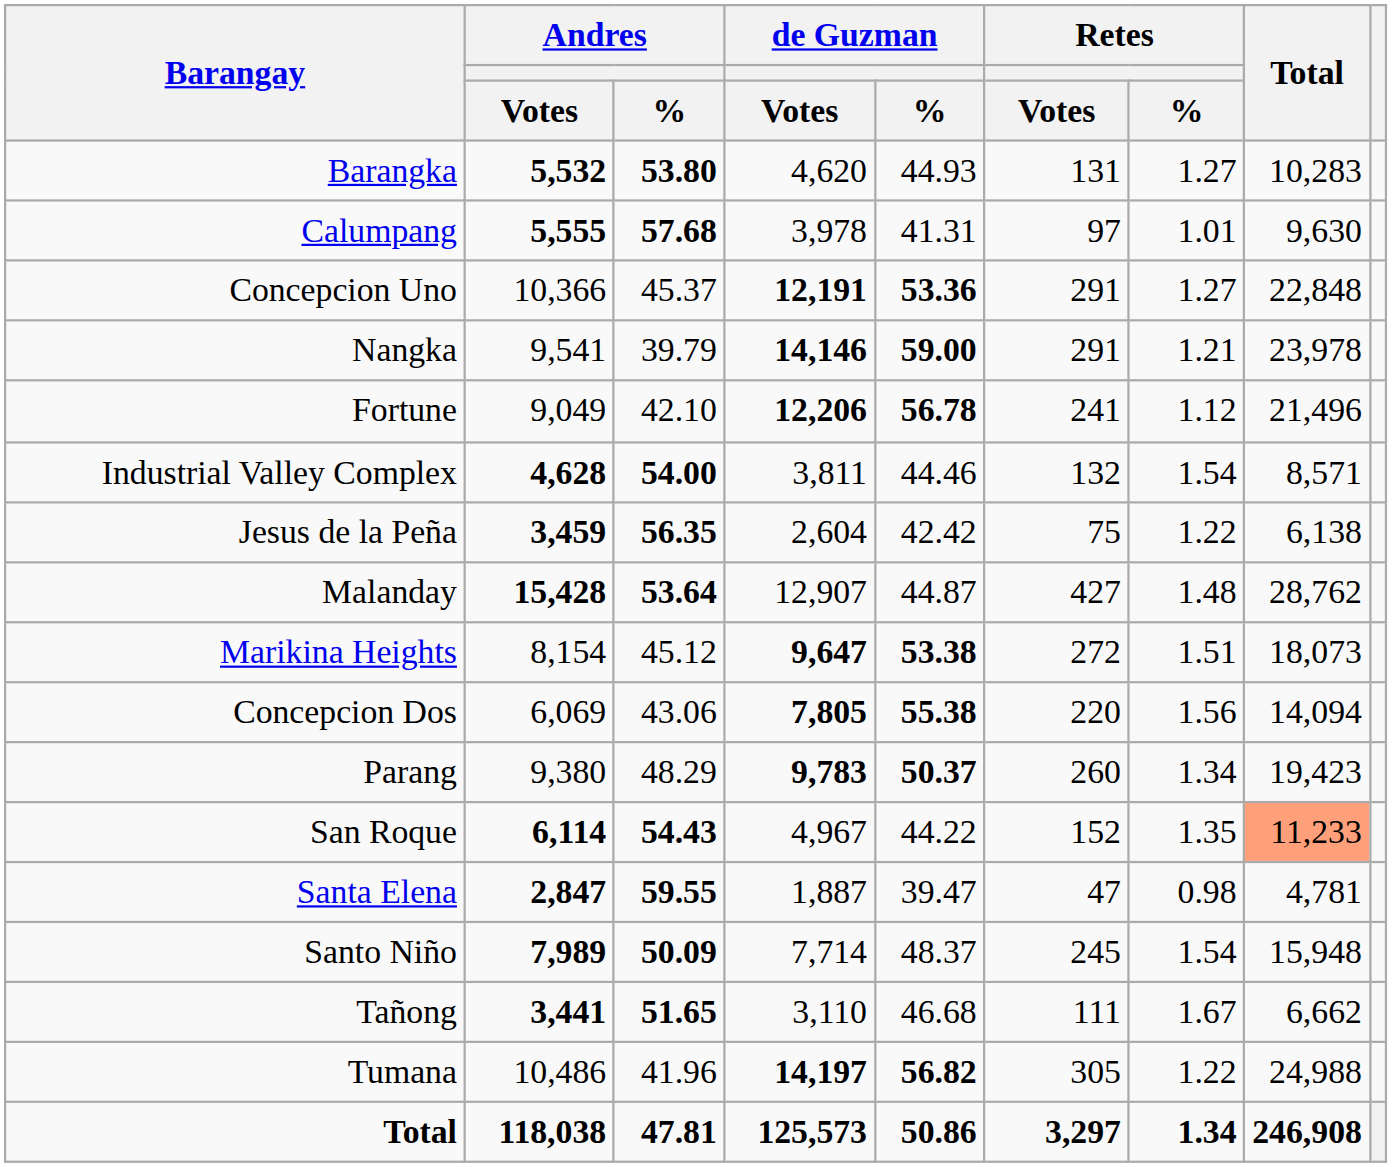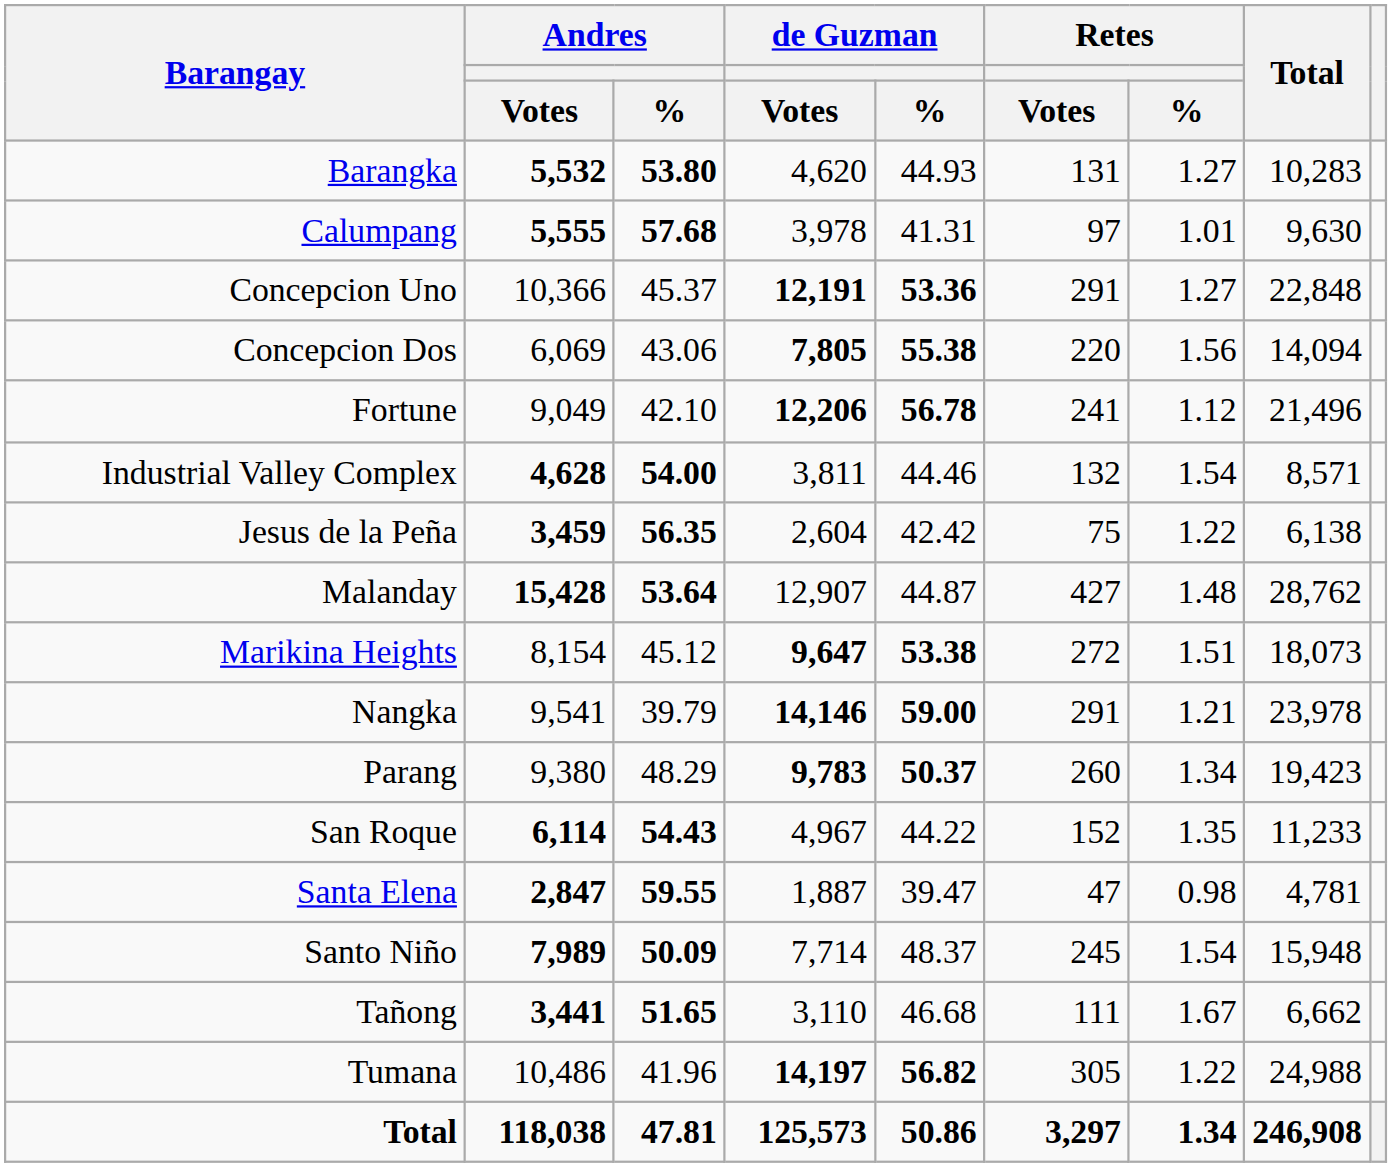rows swapped: (345, 711) <-> (405, 350)
(1316, 831) lightsalmon background -> (1316, 831) no background
